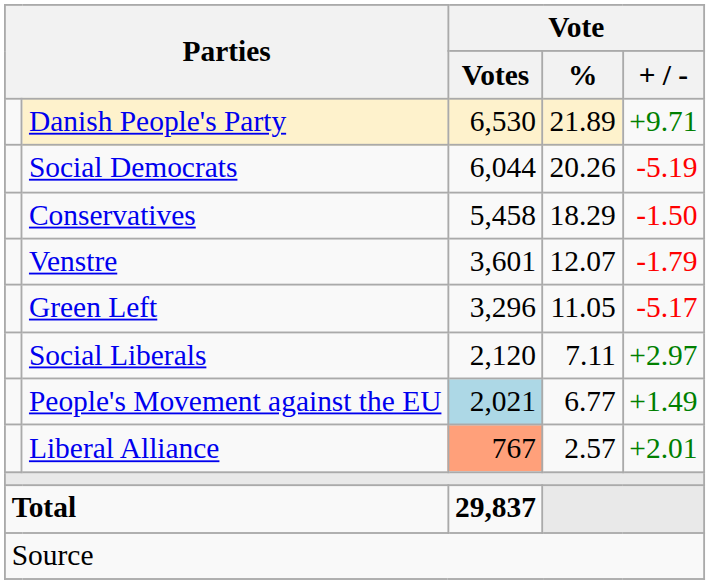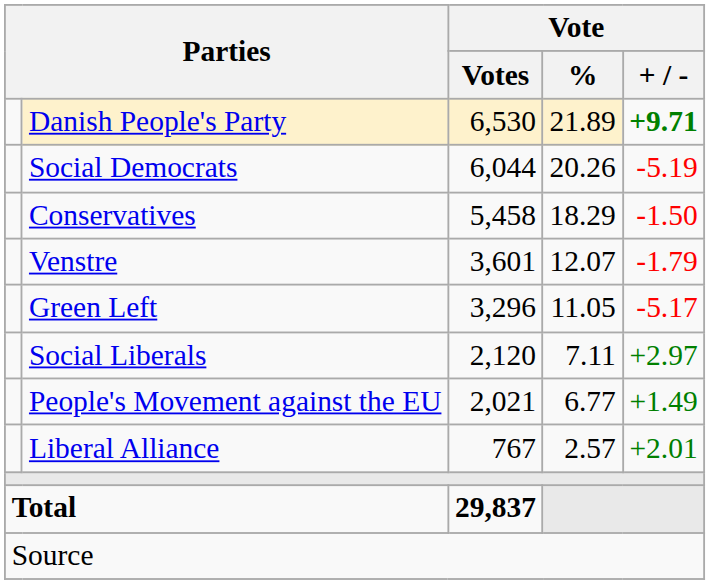(663, 121) normal -> (663, 121) bold
(503, 401) lightblue background -> (503, 401) no background
(514, 448) lightsalmon background -> (514, 448) no background
